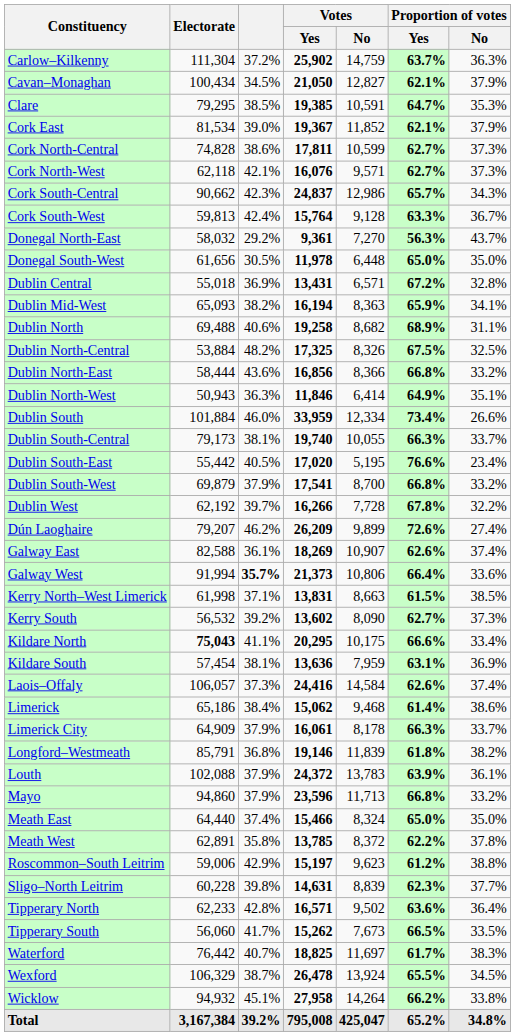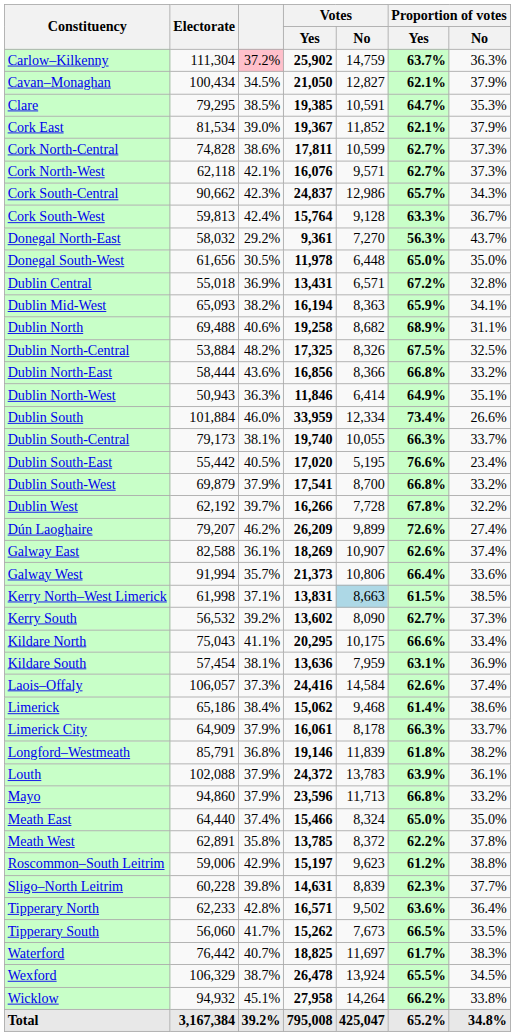(262, 60) no background -> (262, 60) pink background
(261, 573) bold -> (262, 573) normal
(369, 596) no background -> (369, 596) lightblue background
(216, 640) bold -> (216, 640) normal
